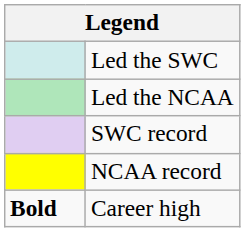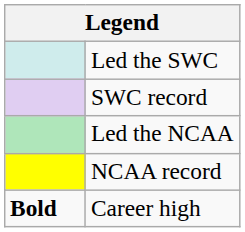rows swapped: (149, 134) <-> (162, 97)
